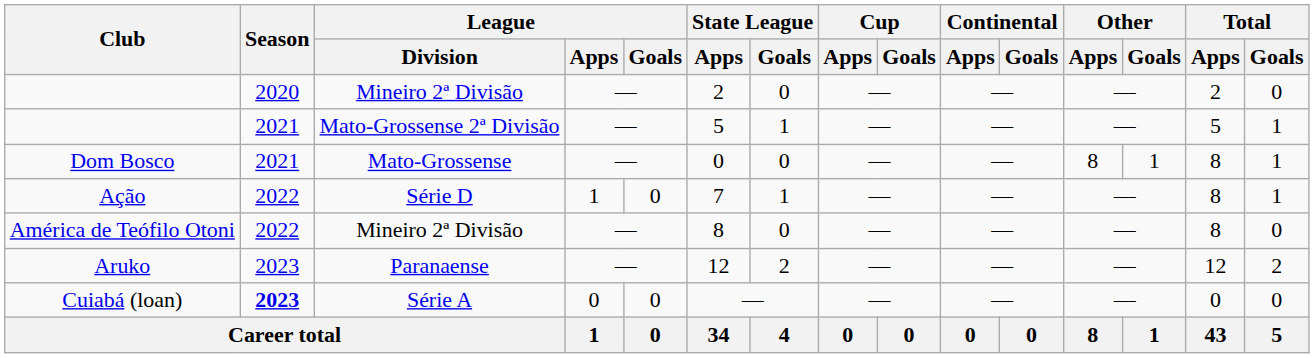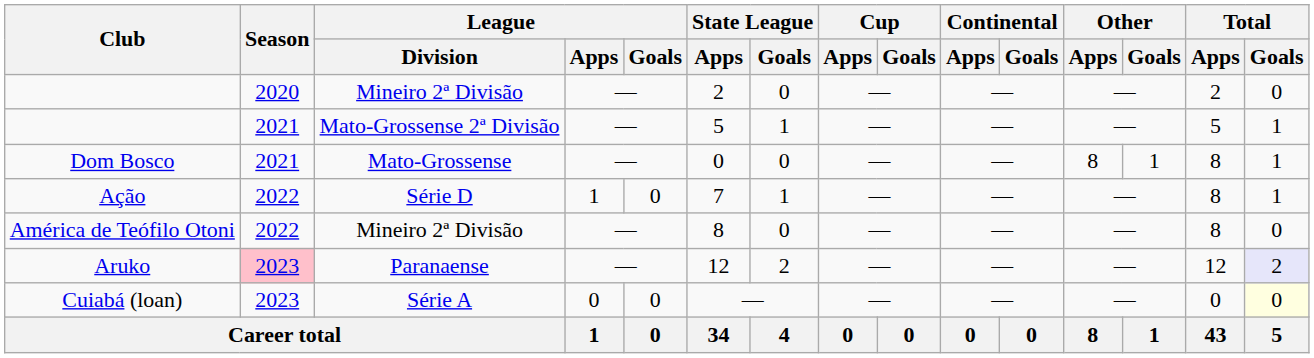(277, 265) no background -> (277, 265) pink background
(1277, 265) no background -> (1277, 265) lavender background
(277, 299) bold -> (277, 299) normal
(1277, 299) no background -> (1277, 299) lightyellow background
